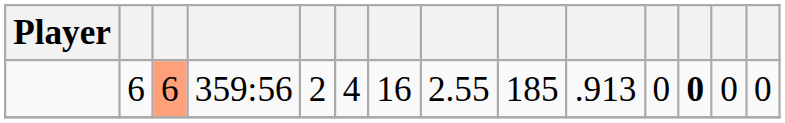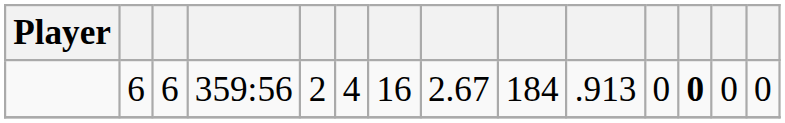(170, 88) lightsalmon background -> (170, 88) no background
(459, 88) 2.55 -> (459, 88) 2.67
(532, 88) 185 -> (532, 88) 184
